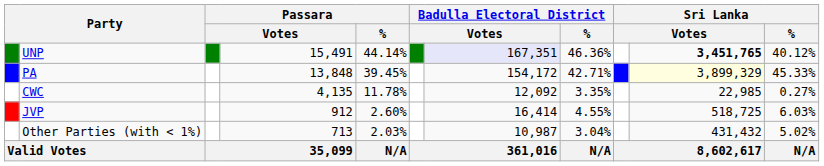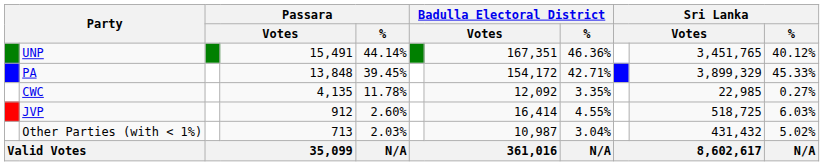(532, 53) lavender background -> (532, 53) no background
(729, 53) bold -> (729, 53) normal
(729, 73) lightyellow background -> (729, 73) no background
